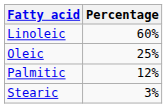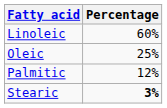(151, 93) normal -> (151, 93) bold
